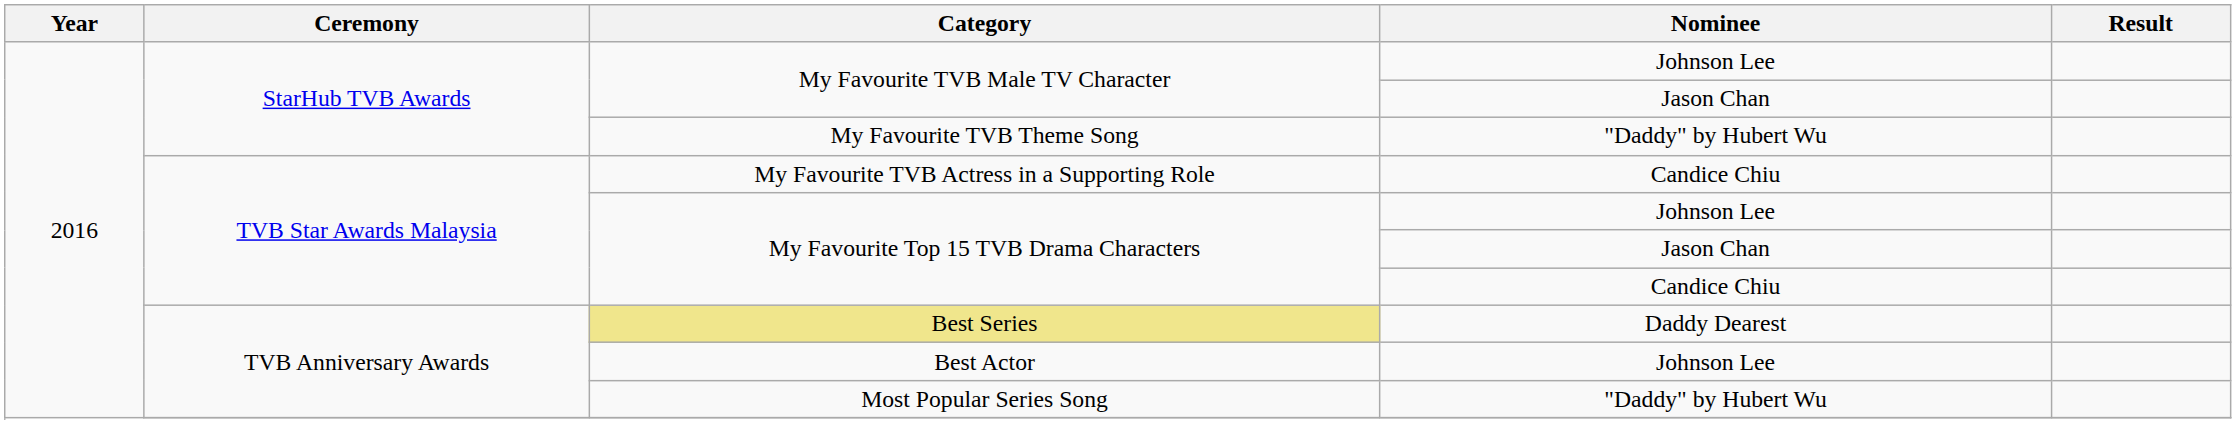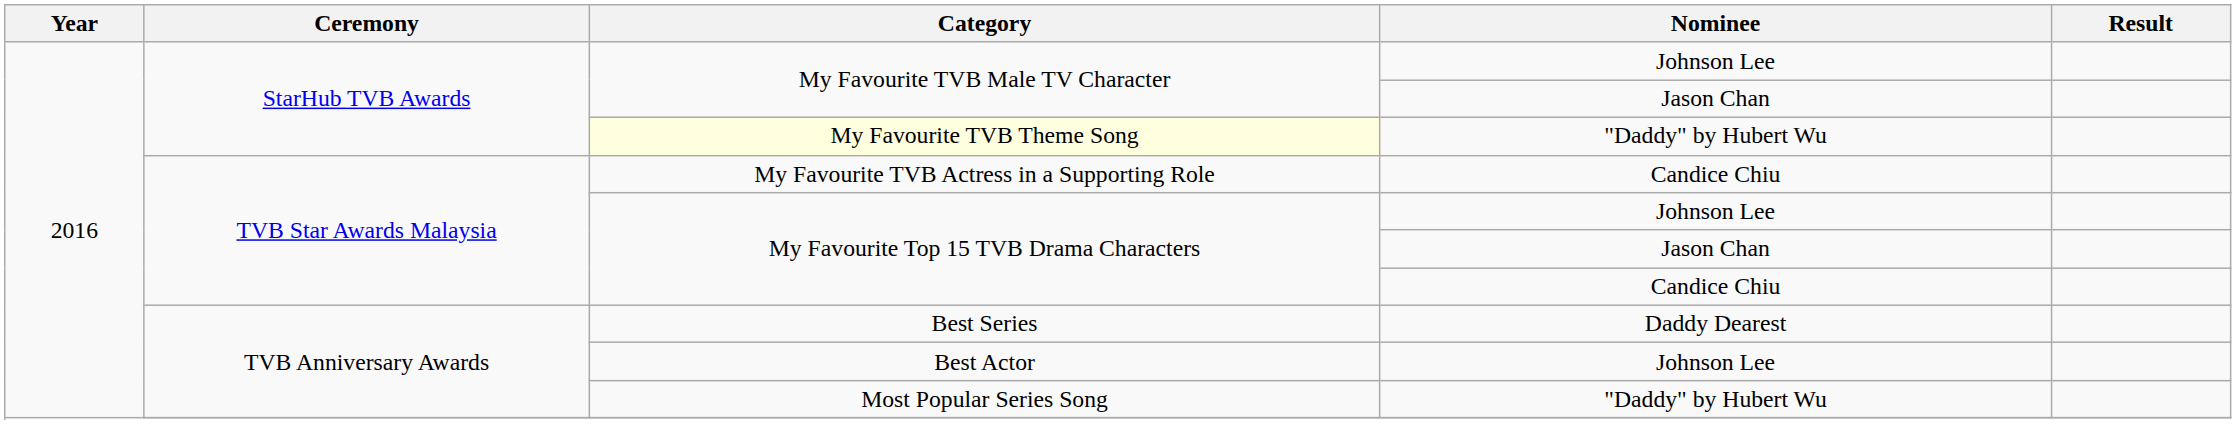(985, 135) no background -> (985, 135) lightyellow background
(985, 323) khaki background -> (985, 323) no background
